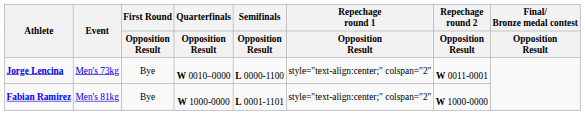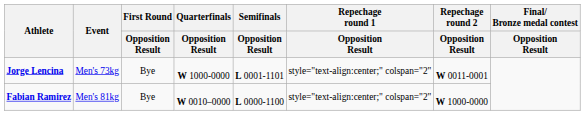(204, 76) W 0010–0000 -> (204, 76) W 1000-0000
(260, 76) L 0000-1100 -> (260, 76) L 0001-1101
(204, 103) W 1000-0000 -> (204, 103) W 0010–0000
(260, 103) L 0001-1101 -> (260, 103) L 0000-1100
